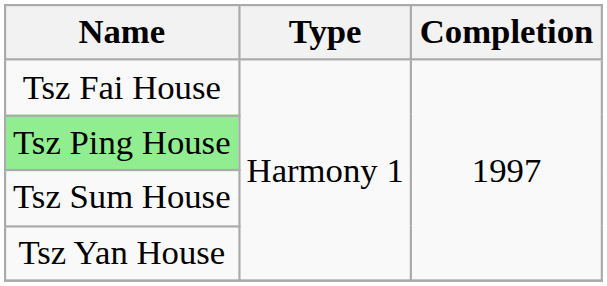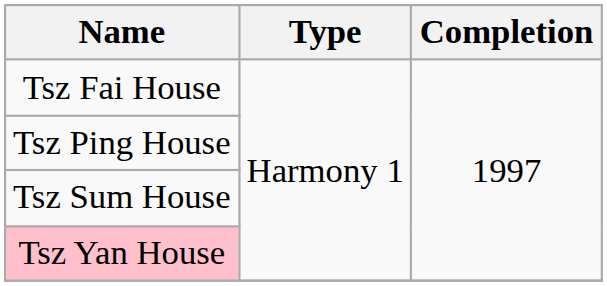(122, 142) lightgreen background -> (122, 142) no background
(122, 252) no background -> (122, 252) pink background
